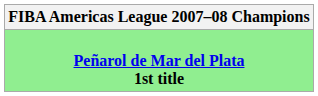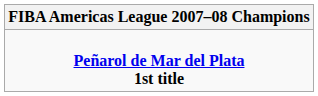(159, 69) lightgreen background -> (159, 69) no background
